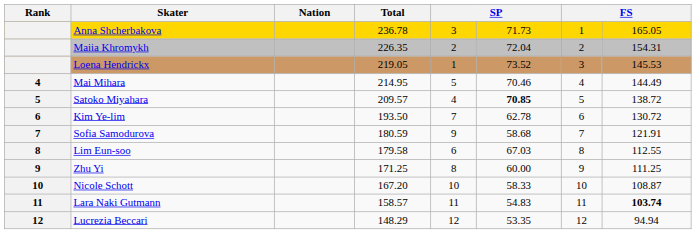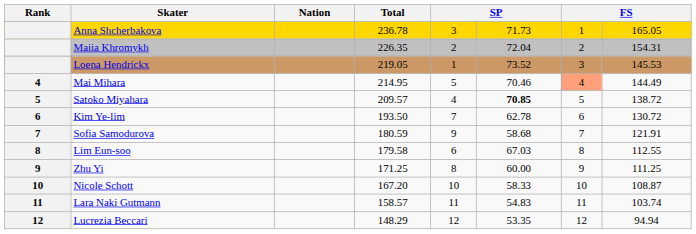(581, 82) no background -> (581, 82) lightsalmon background
(647, 202) bold -> (647, 202) normal
